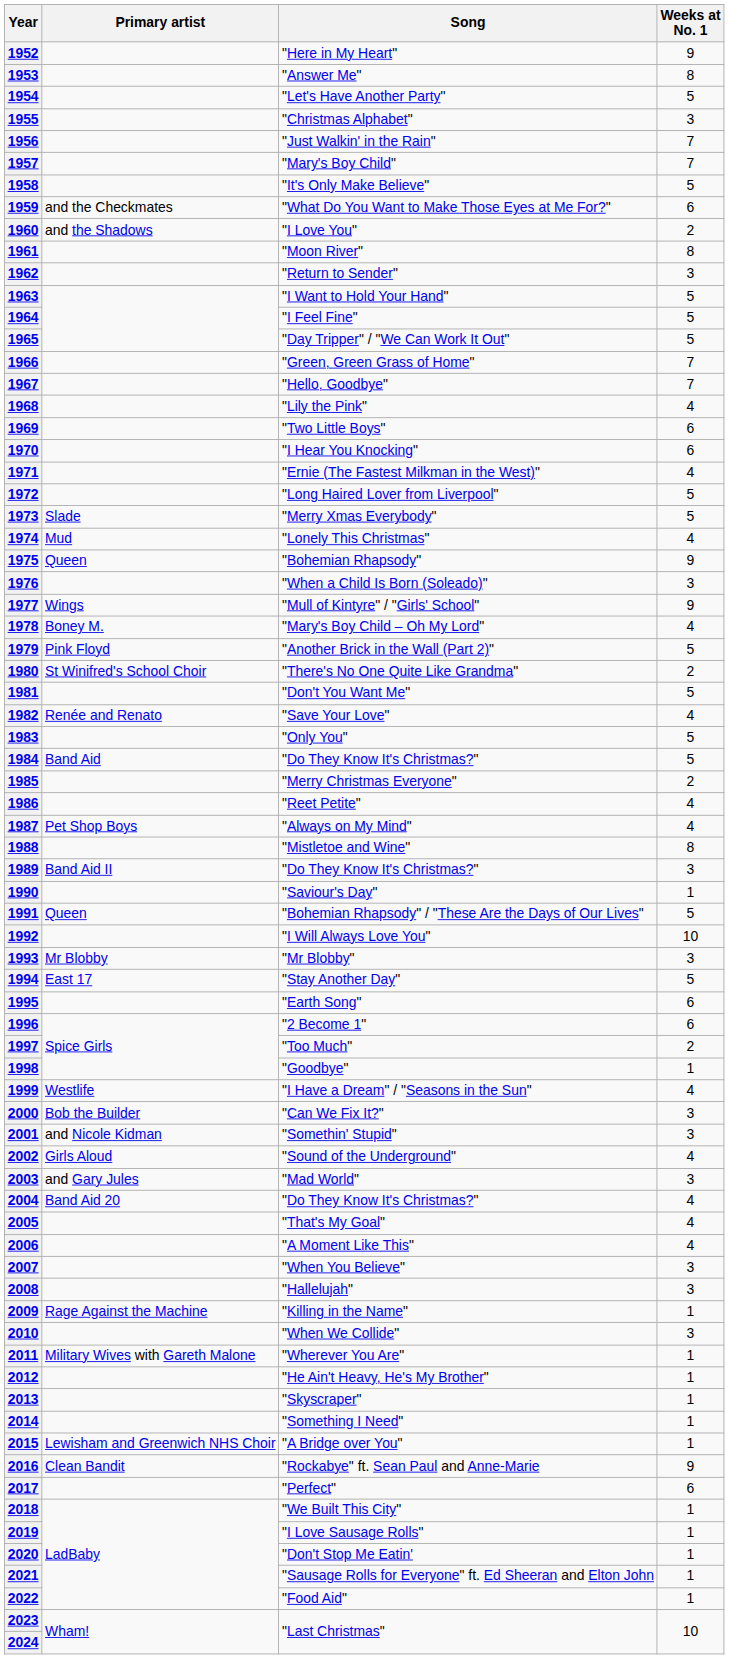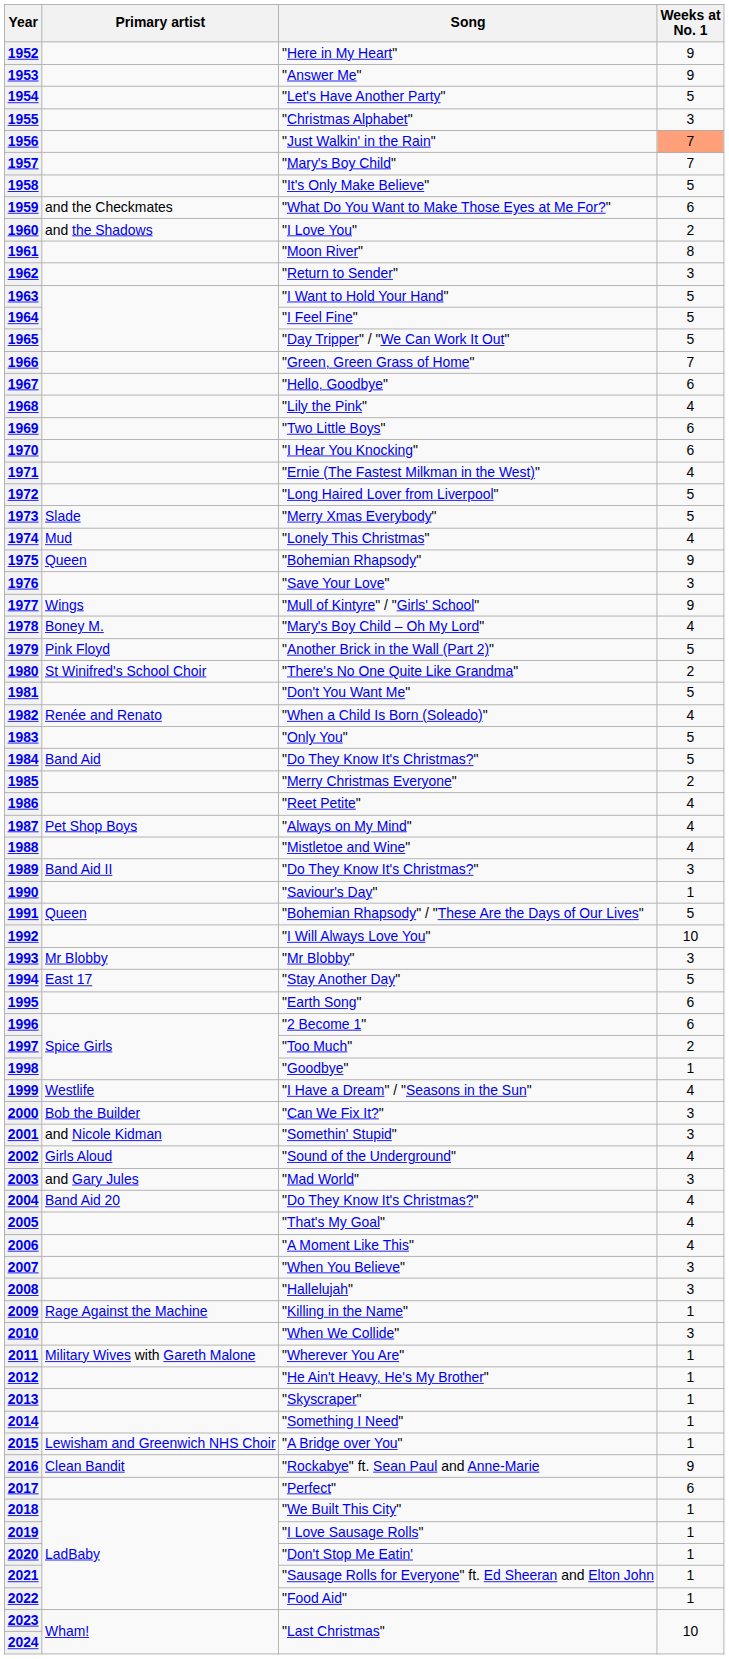(690, 75) 8 -> (690, 75) 9
(690, 141) no background -> (690, 141) lightsalmon background
(690, 384) 7 -> (690, 384) 6
(385, 583) "When a Child Is Born (Soleado)" -> (336, 583) "Save Your Love"
(336, 715) "Save Your Love" -> (385, 715) "When a Child Is Born (Soleado)"
(690, 848) 8 -> (690, 848) 4
